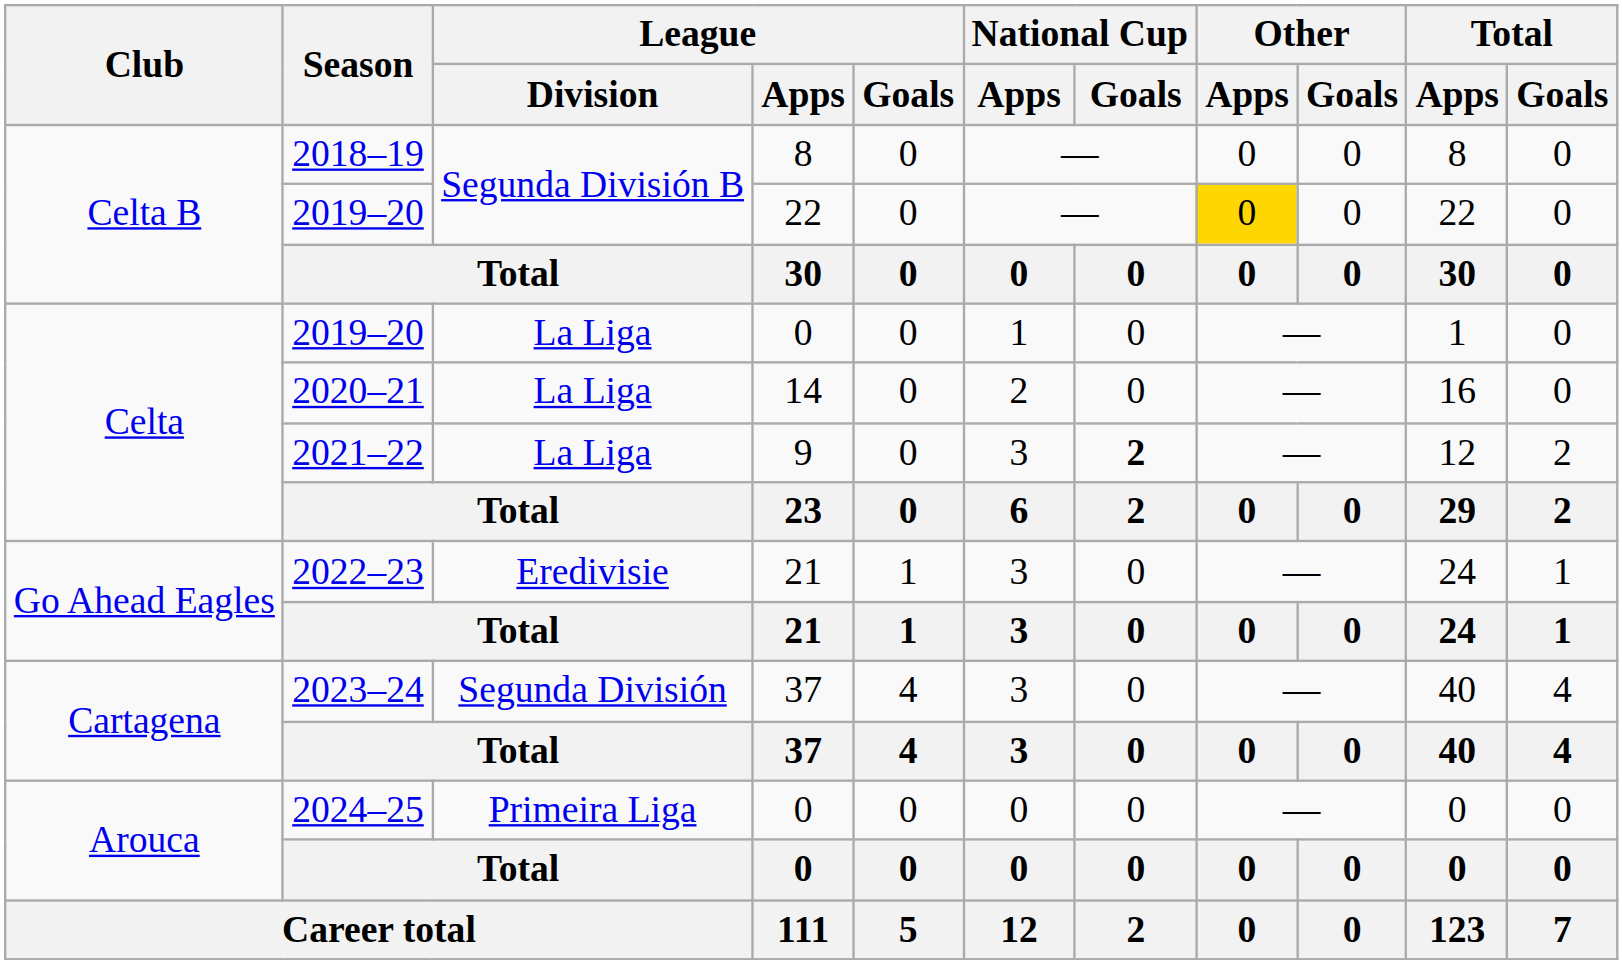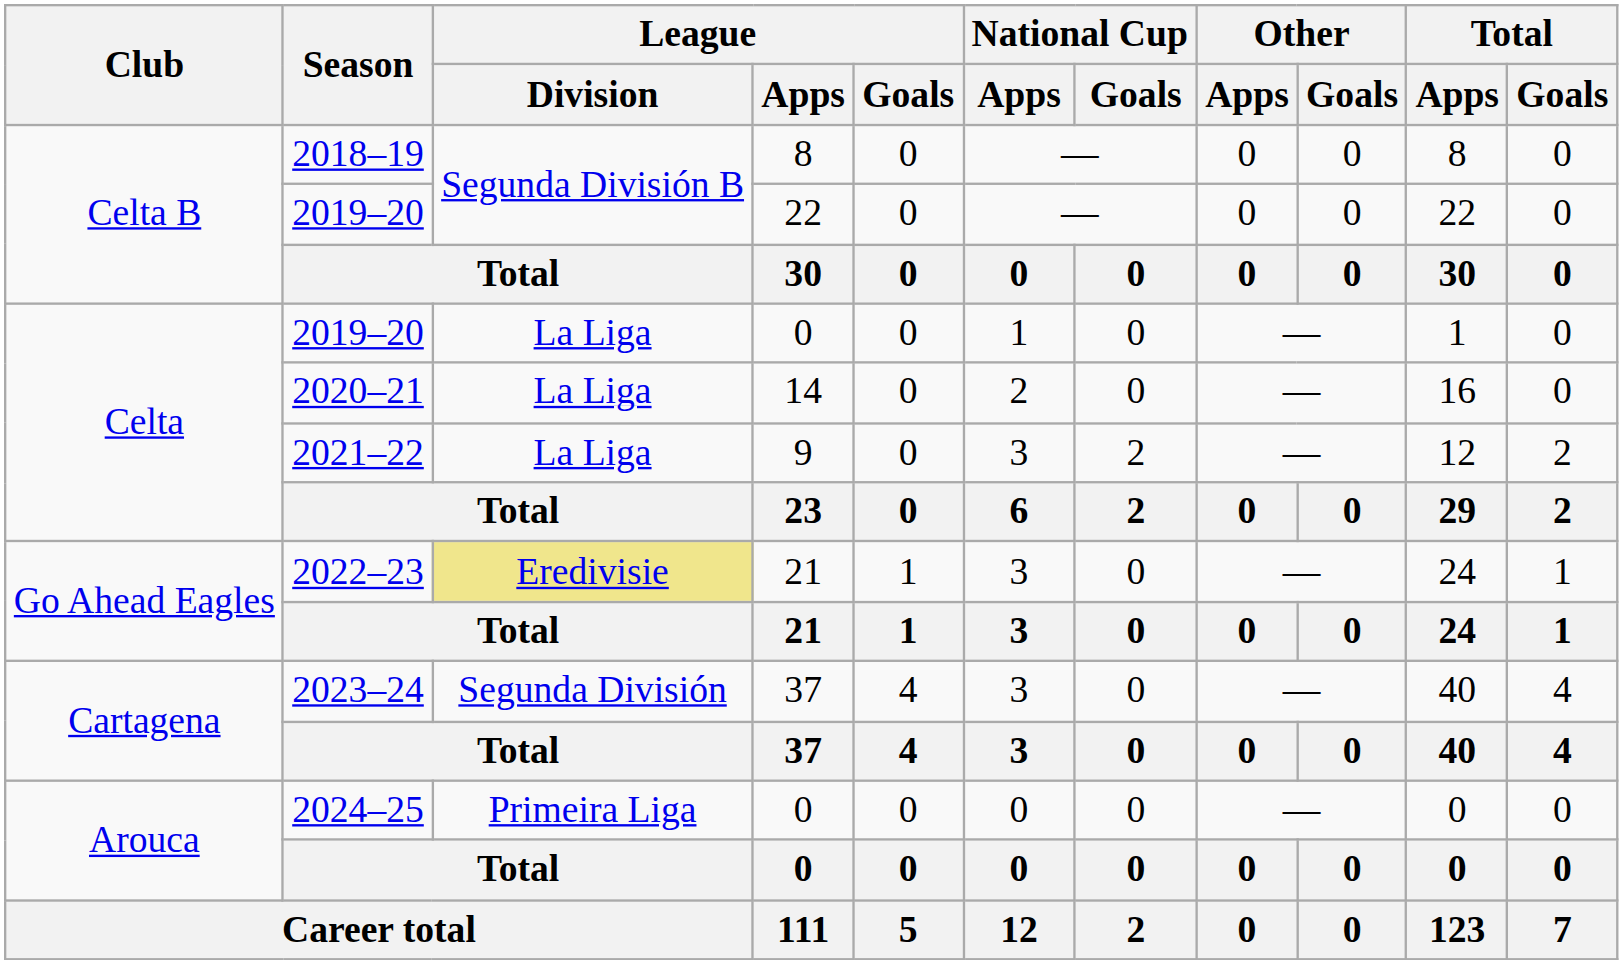(1247, 213) gold background -> (1247, 213) no background
(1136, 451) bold -> (1136, 451) normal
(593, 570) no background -> (593, 570) khaki background
